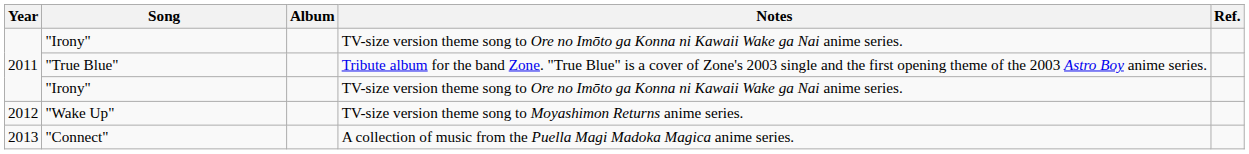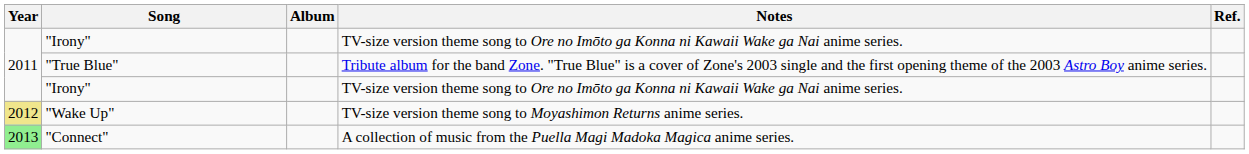(23, 112) no background -> (23, 112) khaki background
(23, 137) no background -> (23, 137) lightgreen background
